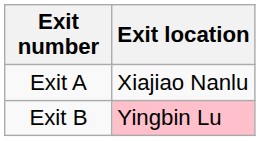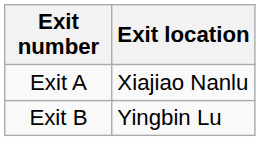(170, 117) pink background -> (170, 117) no background
